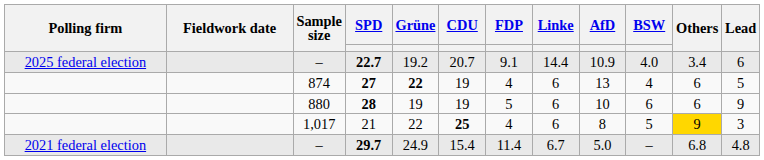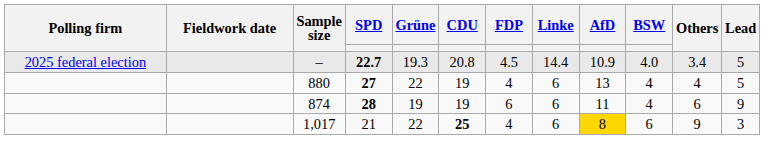(415, 62) 19.2 -> (415, 62) 19.3
(462, 62) 20.7 -> (462, 62) 20.8
(509, 62) 9.1 -> (509, 62) 4.5
(741, 62) 6 -> (741, 62) 5
(319, 83) 874 -> (319, 83) 880
(415, 83) bold -> (415, 83) normal
(697, 83) 6 -> (697, 83) 4
(319, 104) 880 -> (319, 104) 874
(509, 104) 5 -> (509, 104) 6
(602, 104) 10 -> (602, 104) 11
(649, 104) 6 -> (649, 104) 4
(602, 124) no background -> (602, 124) gold background
(649, 124) 5 -> (649, 124) 6
(697, 124) gold background -> (697, 124) no background
- row: (369, 145)
